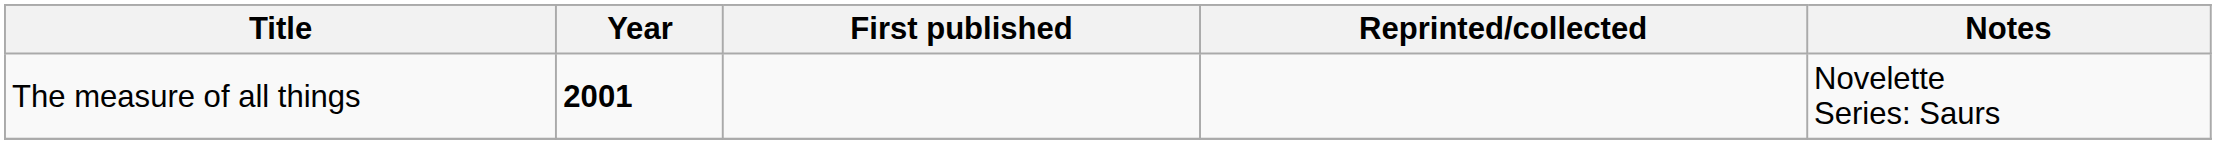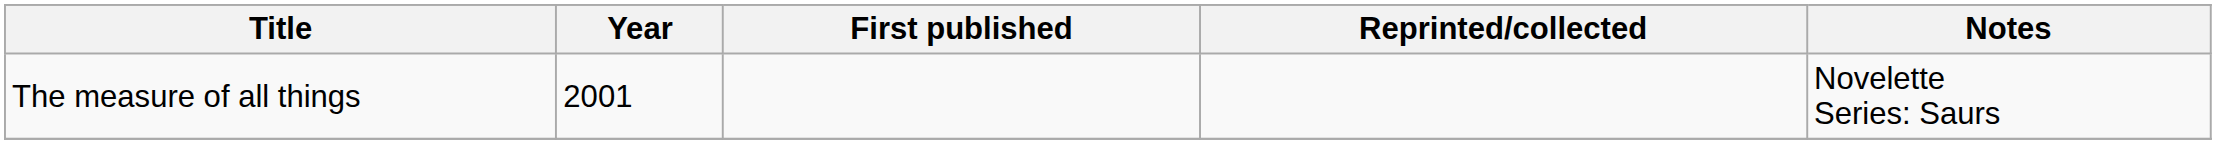(598, 95) bold -> (598, 95) normal
